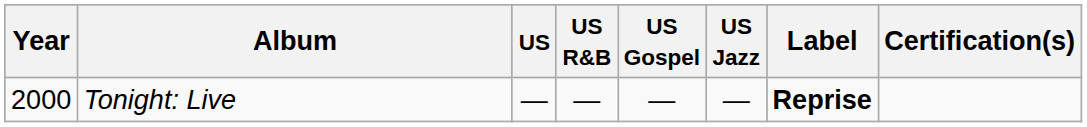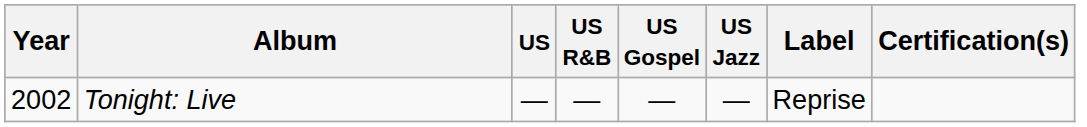(41, 99) 2000 -> (41, 99) 2002
(822, 99) bold -> (819, 99) normal
